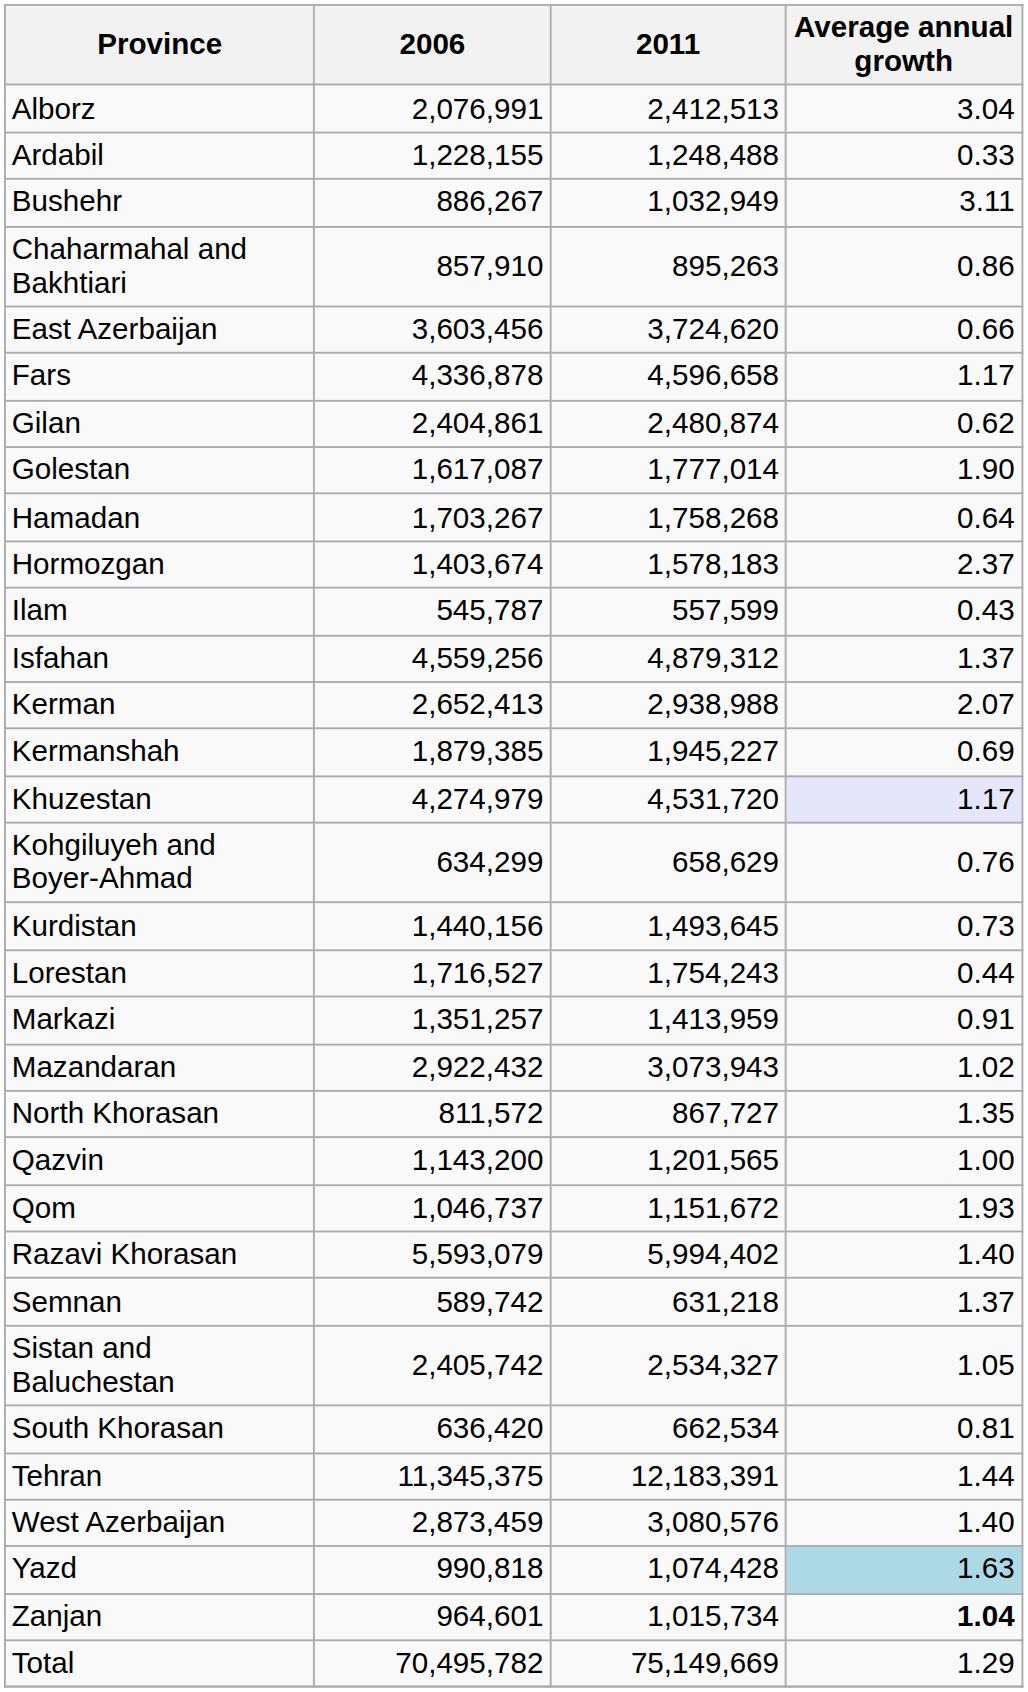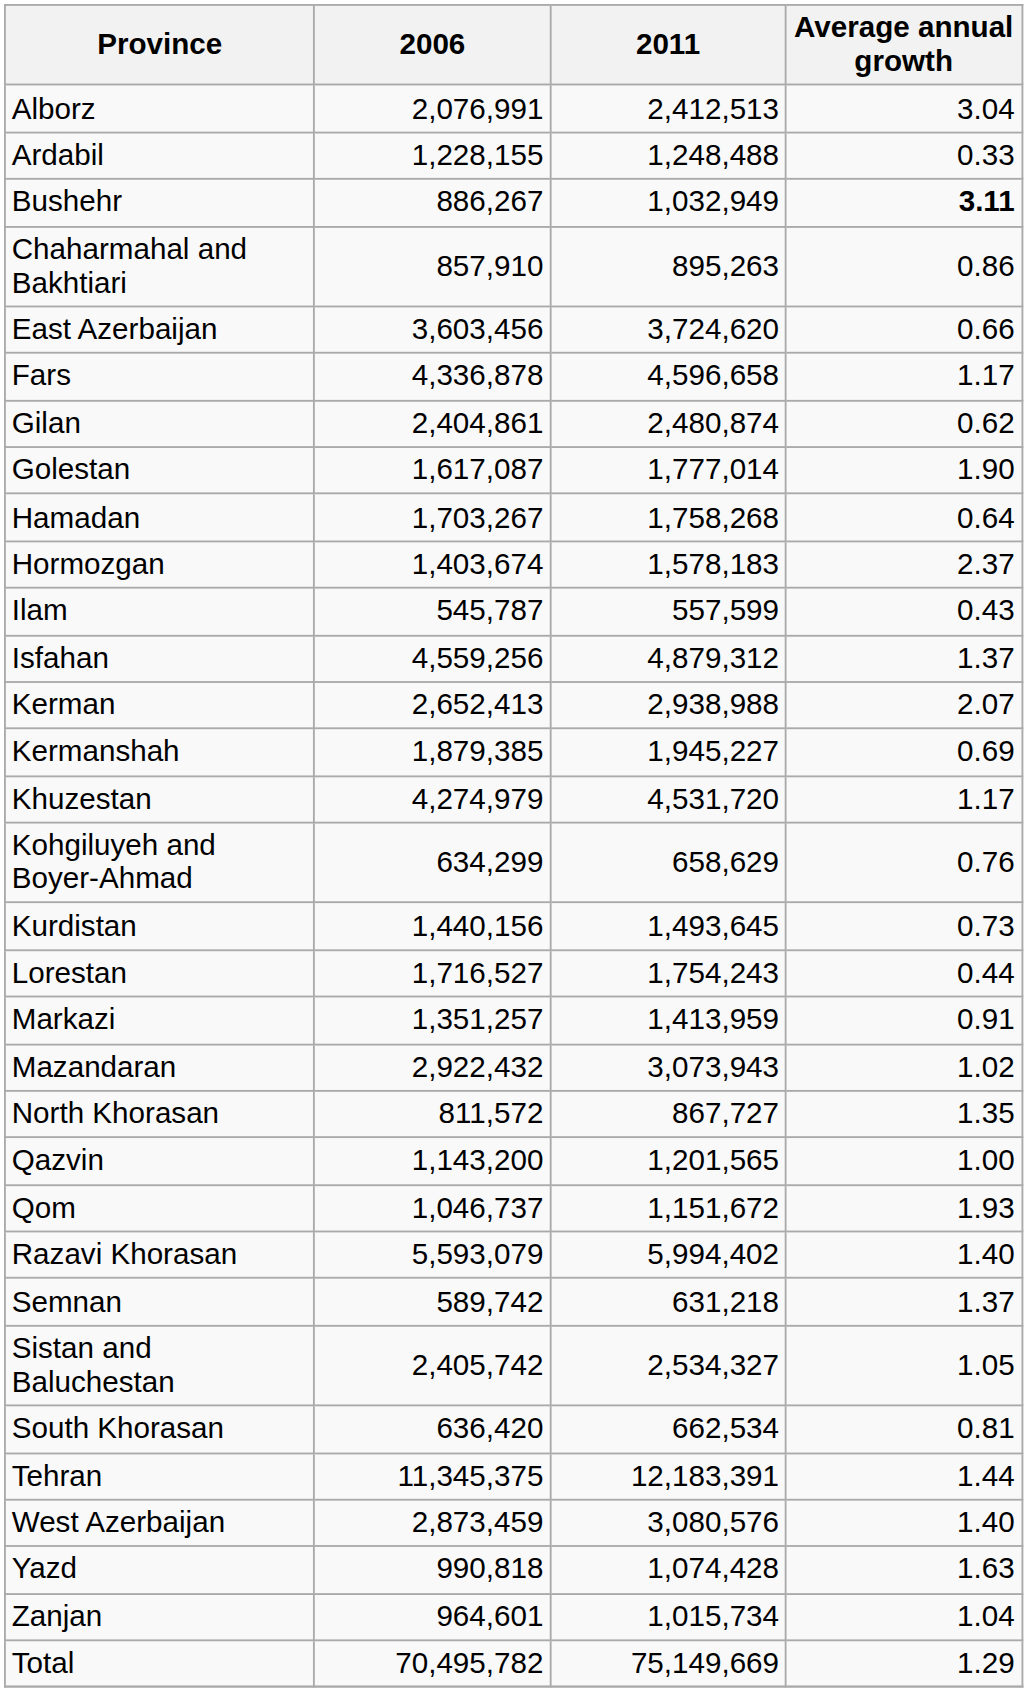(987, 202) normal -> (987, 202) bold
(986, 798) lavender background -> (986, 798) no background
(986, 1569) lightblue background -> (986, 1569) no background
(986, 1616) bold -> (986, 1616) normal
